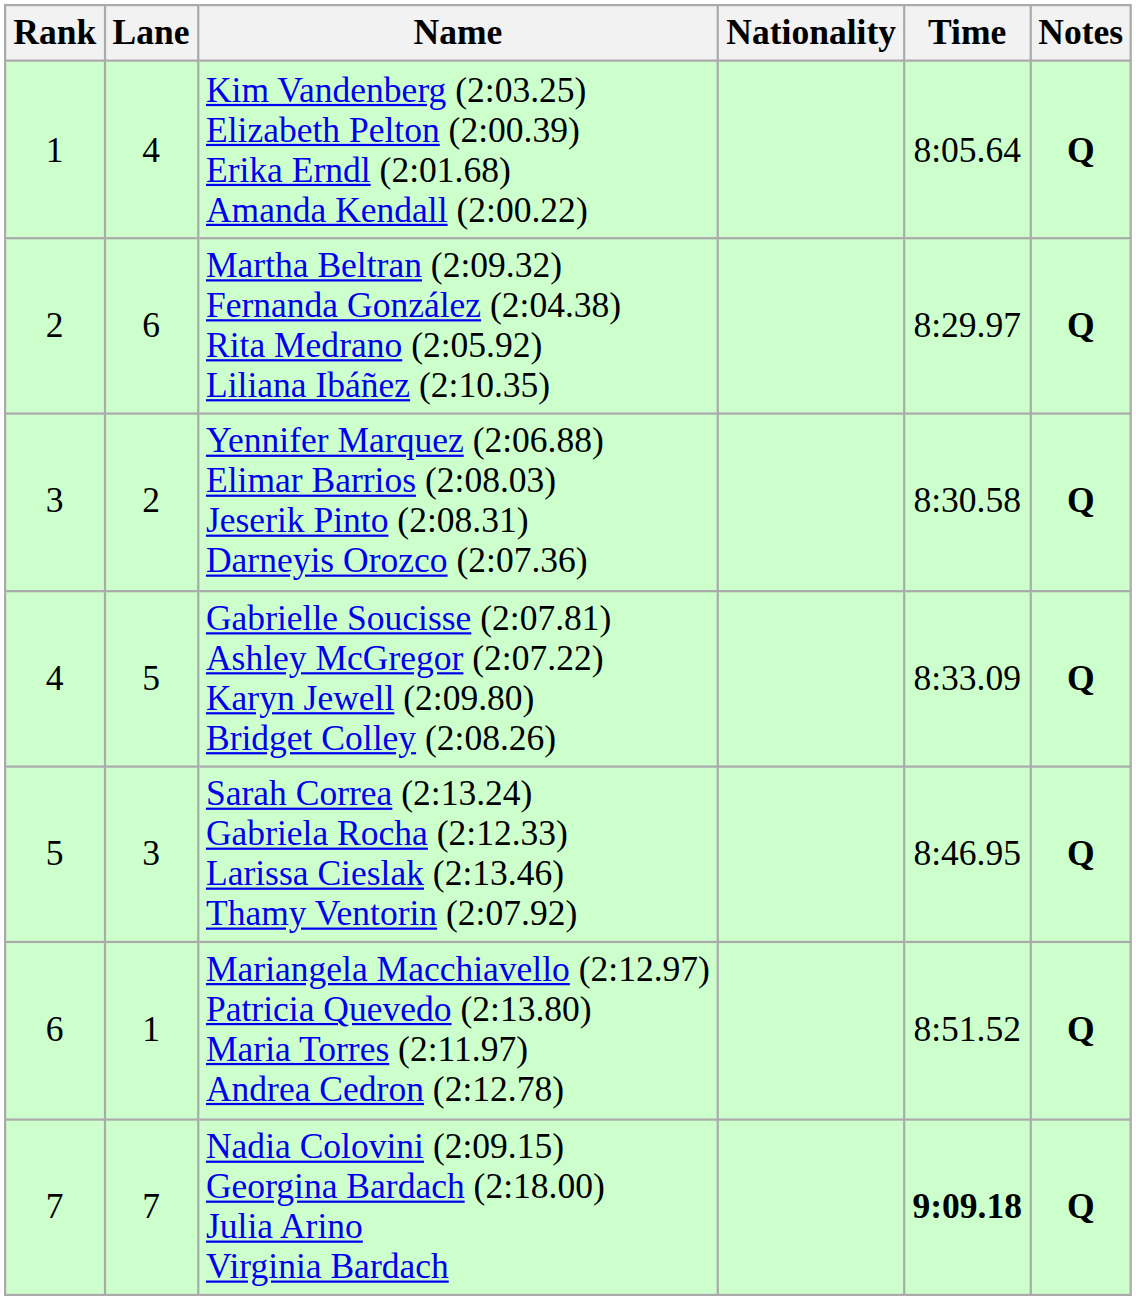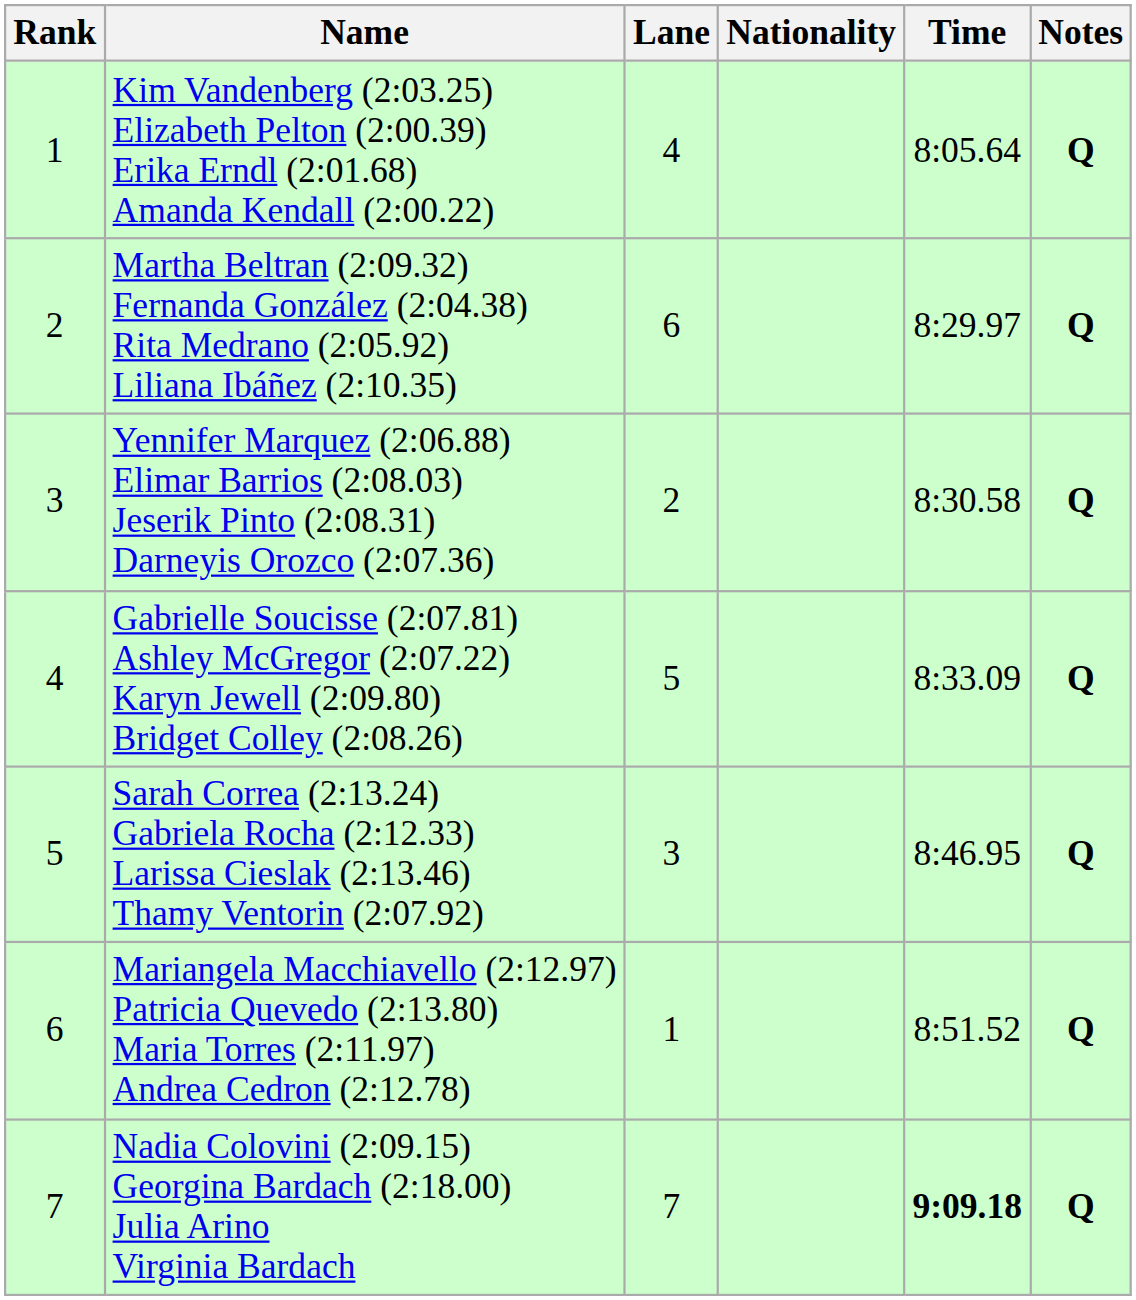columns swapped: (151, 32) <-> (458, 32)
